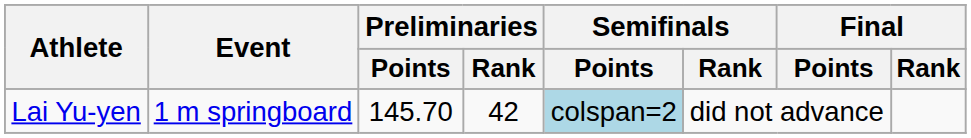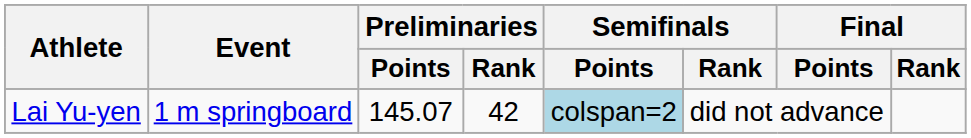(411, 112) 145.70 -> (411, 112) 145.07
